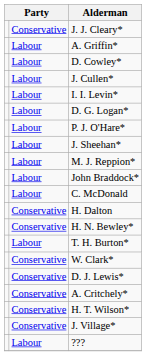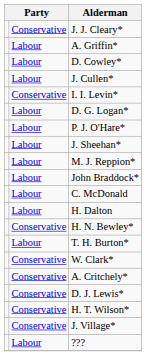(27, 95) Labour -> (39, 95) Conservative
(39, 210) Conservative -> (27, 210) Labour
rows swapped: (99, 293) <-> (97, 276)
